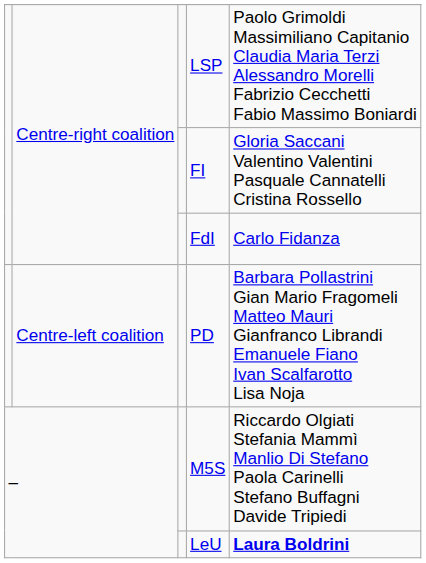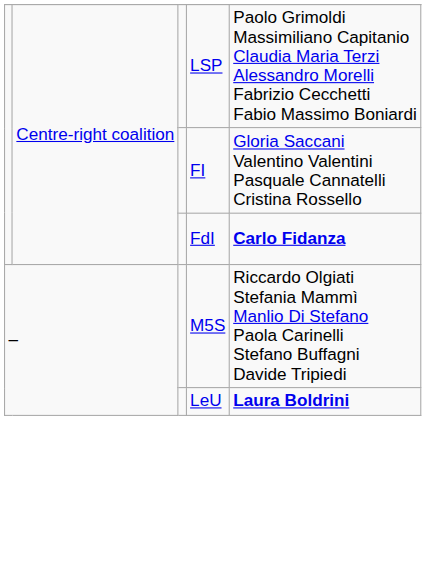(287, 238) normal -> (289, 238) bold
- row: (202, 335)
